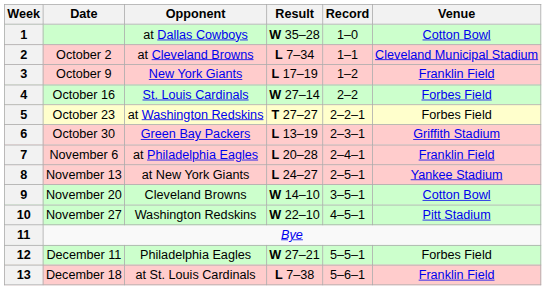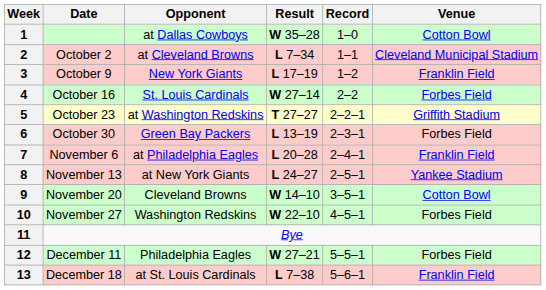(457, 114) Forbes Field -> (457, 114) Griffith Stadium
(457, 134) Griffith Stadium -> (457, 134) Forbes Field
(457, 214) Pitt Stadium -> (457, 214) Forbes Field
